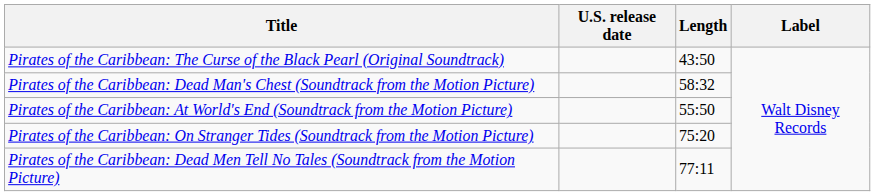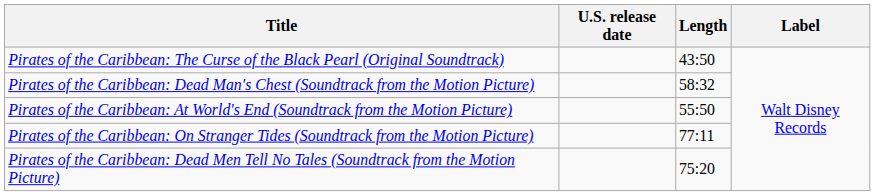(697, 135) 75:20 -> (697, 135) 77:11
(697, 169) 77:11 -> (697, 169) 75:20
